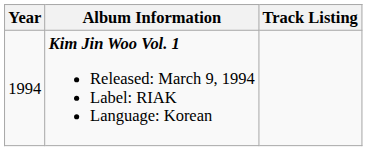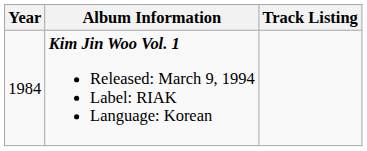(25, 87) 1994 -> (25, 87) 1984
